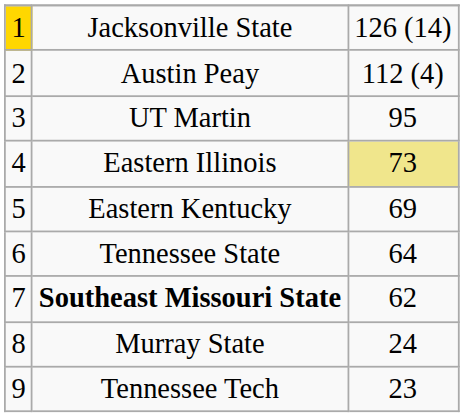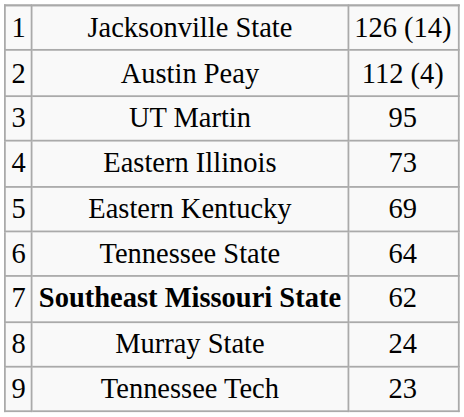(19, 27) gold background -> (19, 27) no background
(403, 163) khaki background -> (403, 163) no background
